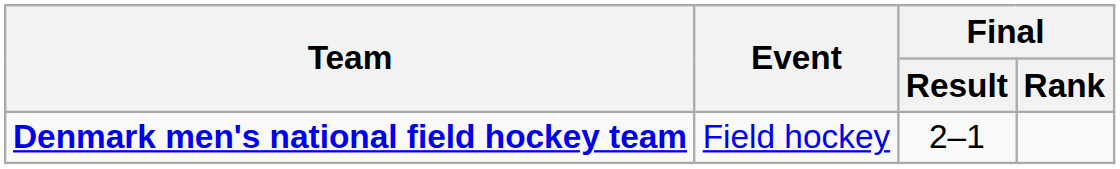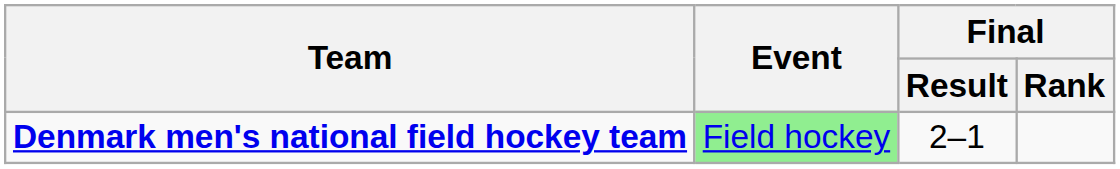(796, 138) no background -> (796, 138) lightgreen background
